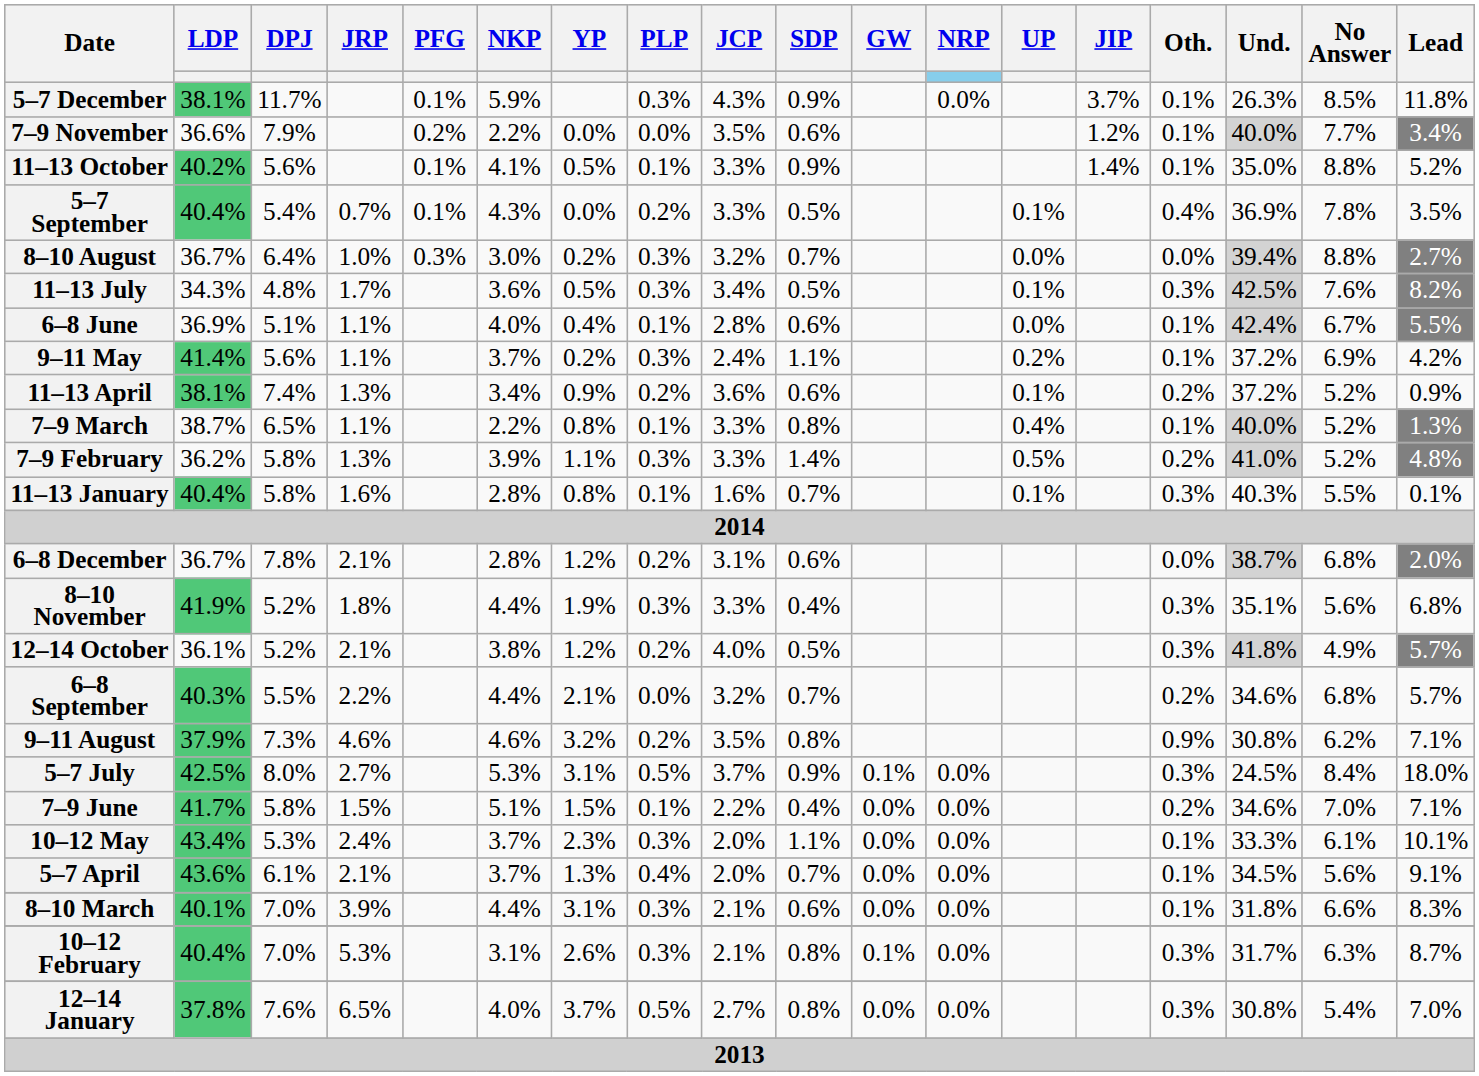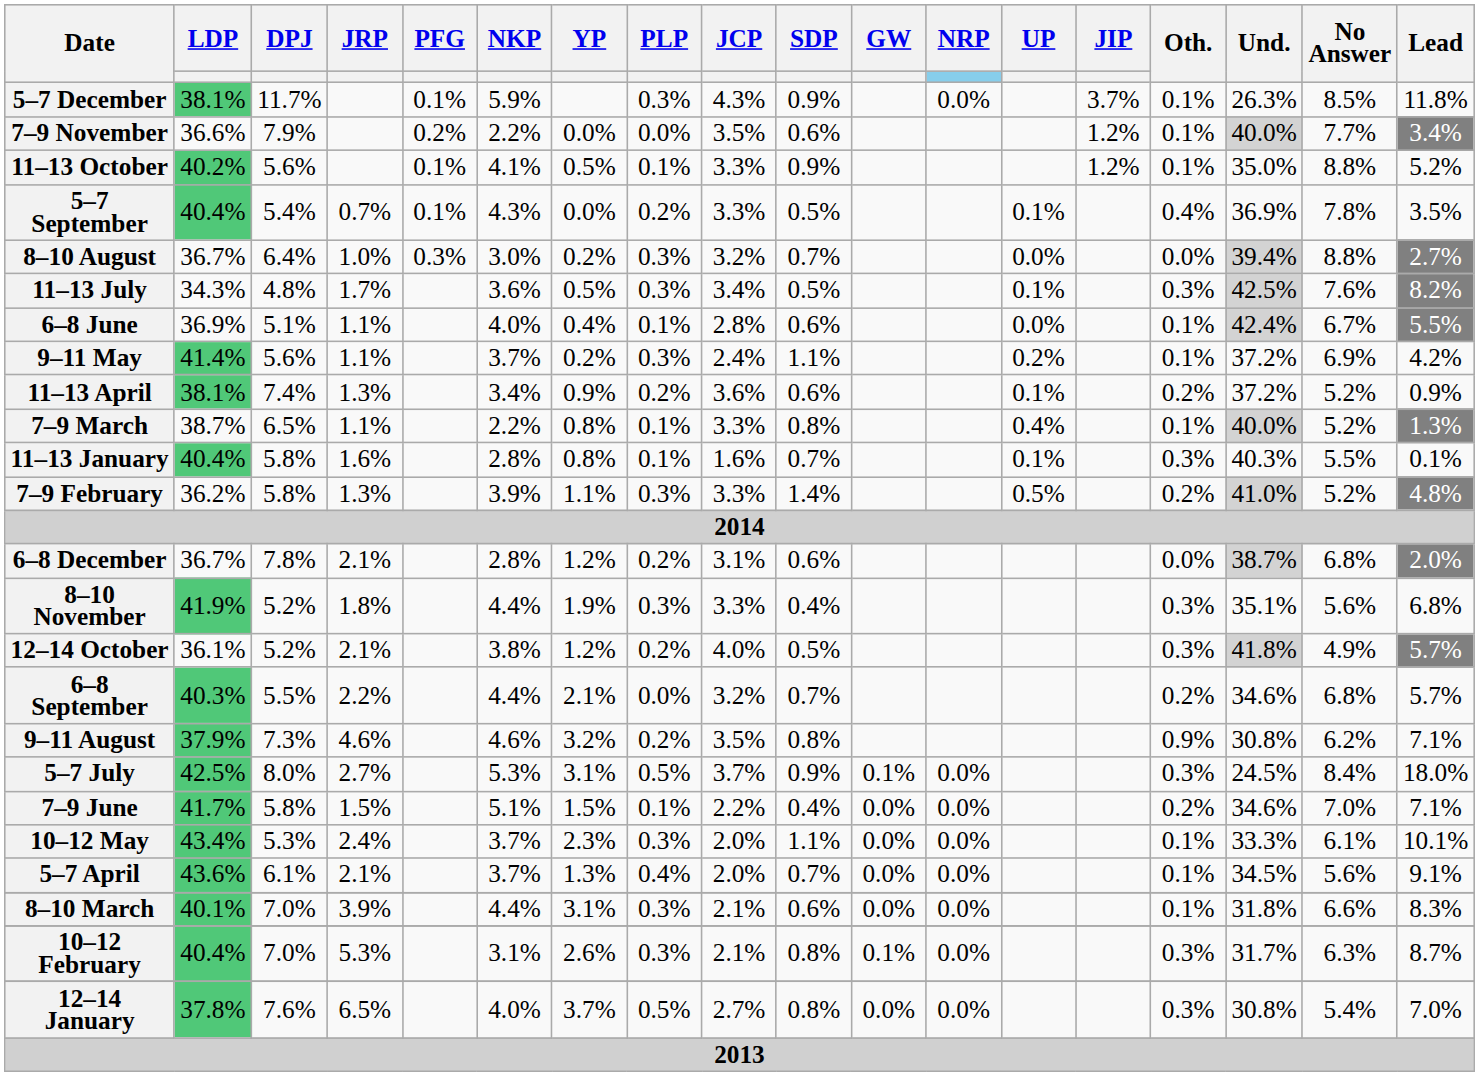(1113, 166) 1.4% -> (1113, 166) 1.2%
rows swapped: (90, 459) <-> (90, 493)
